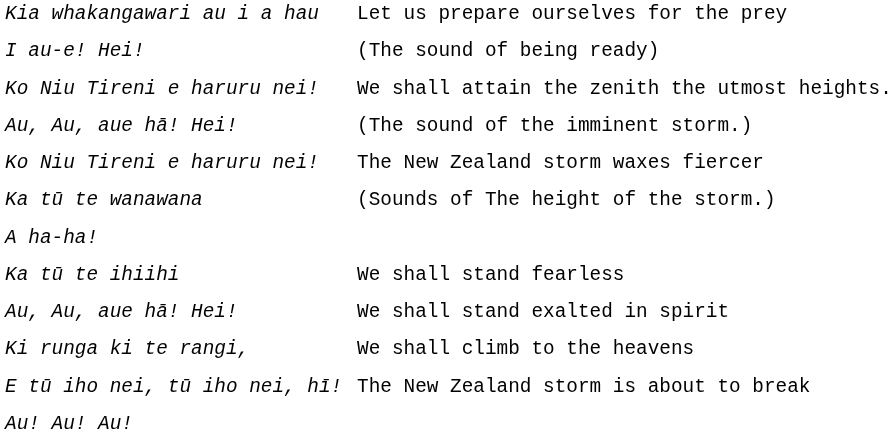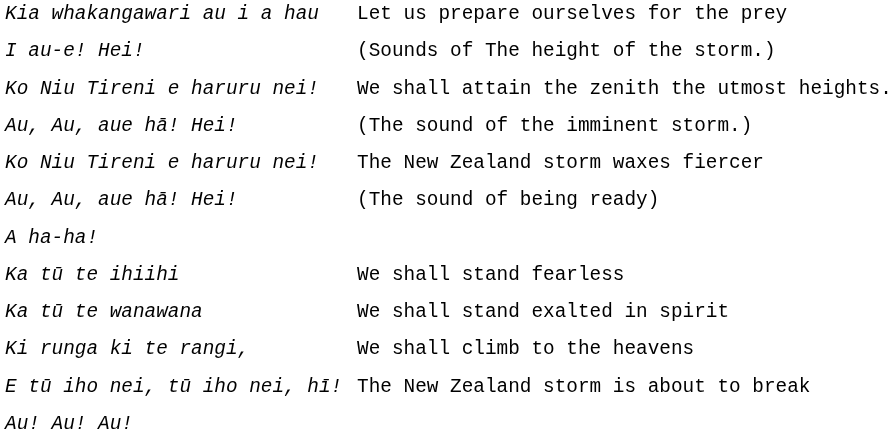(508, 51) (The sound of being ready) -> (566, 51) (Sounds of The height of the storm.)
(104, 200) Ka tū te wanawana -> (121, 200) Au, Au, aue hā! Hei!
(566, 200) (Sounds of The height of the storm.) -> (508, 200) (The sound of being ready)
(121, 312) Au, Au, aue hā! Hei! -> (104, 312) Ka tū te wanawana
